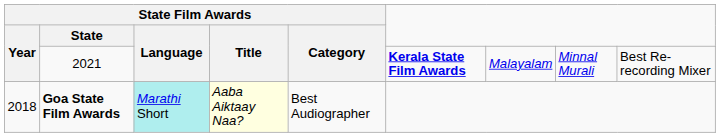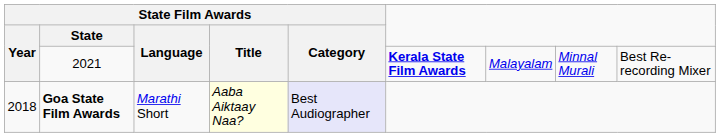(159, 106) paleturquoise background -> (159, 106) no background
(330, 106) no background -> (330, 106) lavender background
